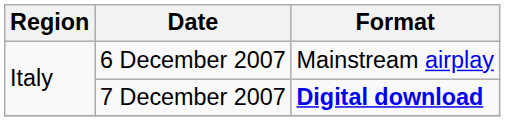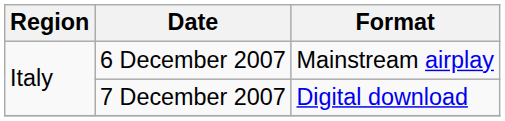(390, 97) bold -> (382, 97) normal
